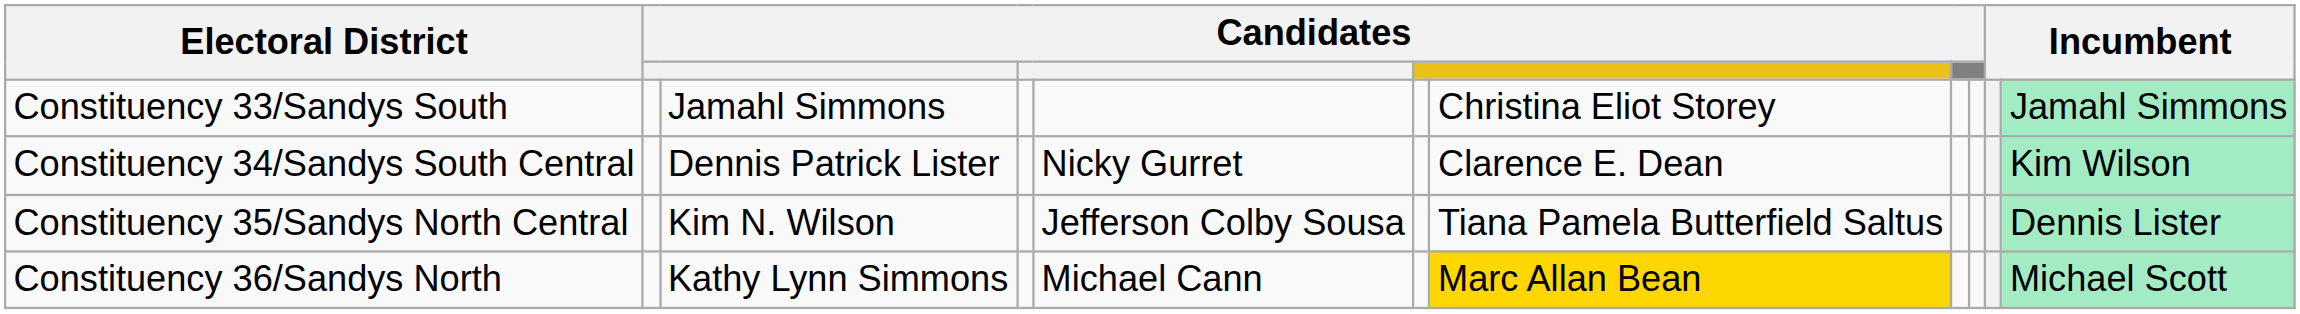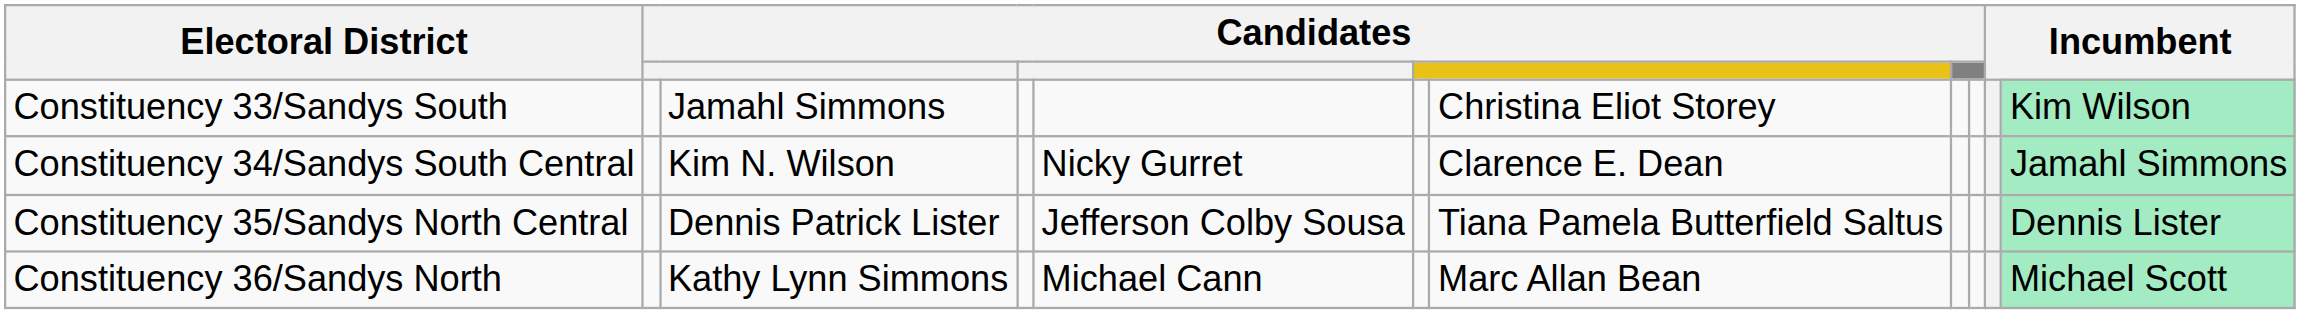(2149, 107) Jamahl Simmons -> (2100, 107) Kim Wilson
(834, 164) Dennis Patrick Lister -> (781, 164) Kim N. Wilson
(2100, 164) Kim Wilson -> (2149, 164) Jamahl Simmons
(781, 221) Kim N. Wilson -> (834, 221) Dennis Patrick Lister
(1570, 279) gold background -> (1570, 279) no background
